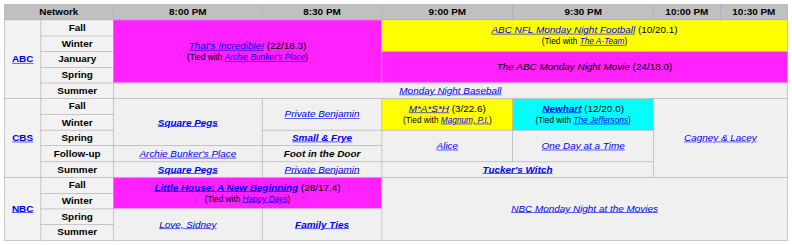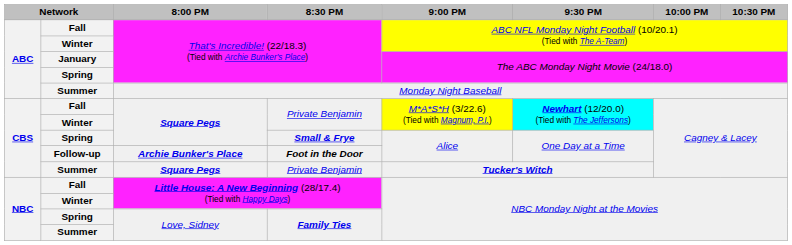(188, 153) normal -> (190, 153) bold
